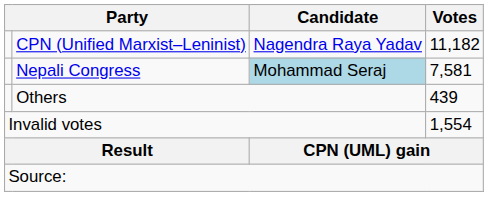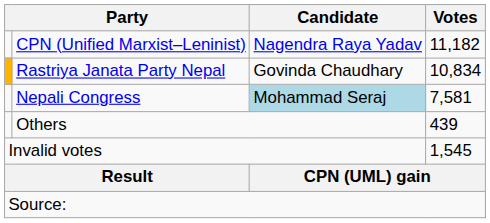+ row: (121, 71)
(451, 124) 1,554 -> (451, 151) 1,545
